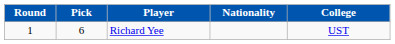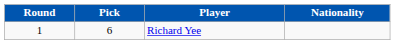- column: (339, 13)
